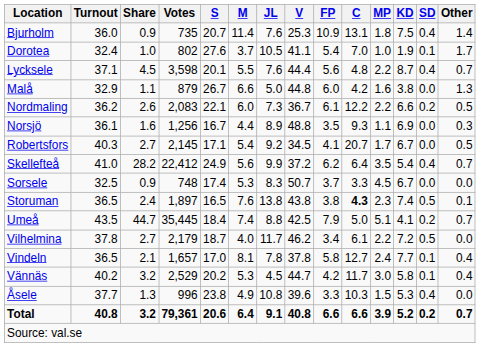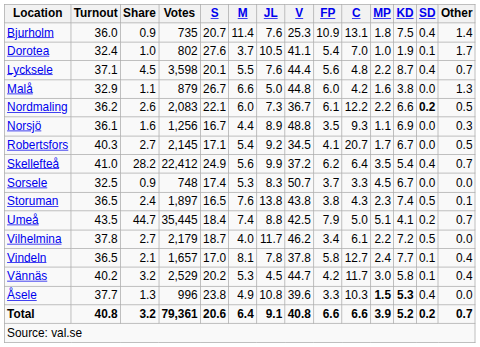(427, 107) normal -> (427, 107) bold
(360, 201) bold -> (360, 201) normal
(383, 295) normal -> (383, 295) bold
(405, 295) normal -> (405, 295) bold
